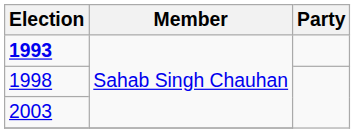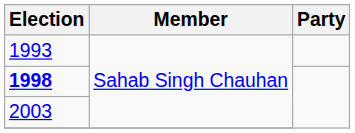(31, 50) bold -> (31, 50) normal
(31, 81) normal -> (31, 81) bold
